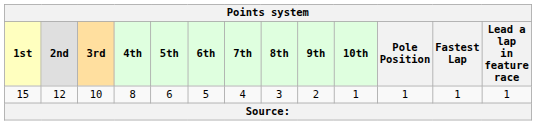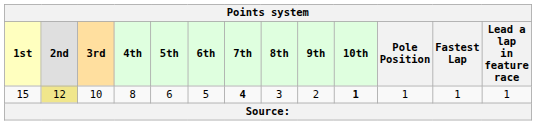(59, 95) no background -> (59, 95) khaki background
(243, 95) normal -> (243, 95) bold
(356, 95) normal -> (356, 95) bold
